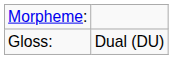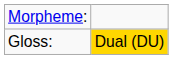(130, 41) no background -> (130, 41) gold background
